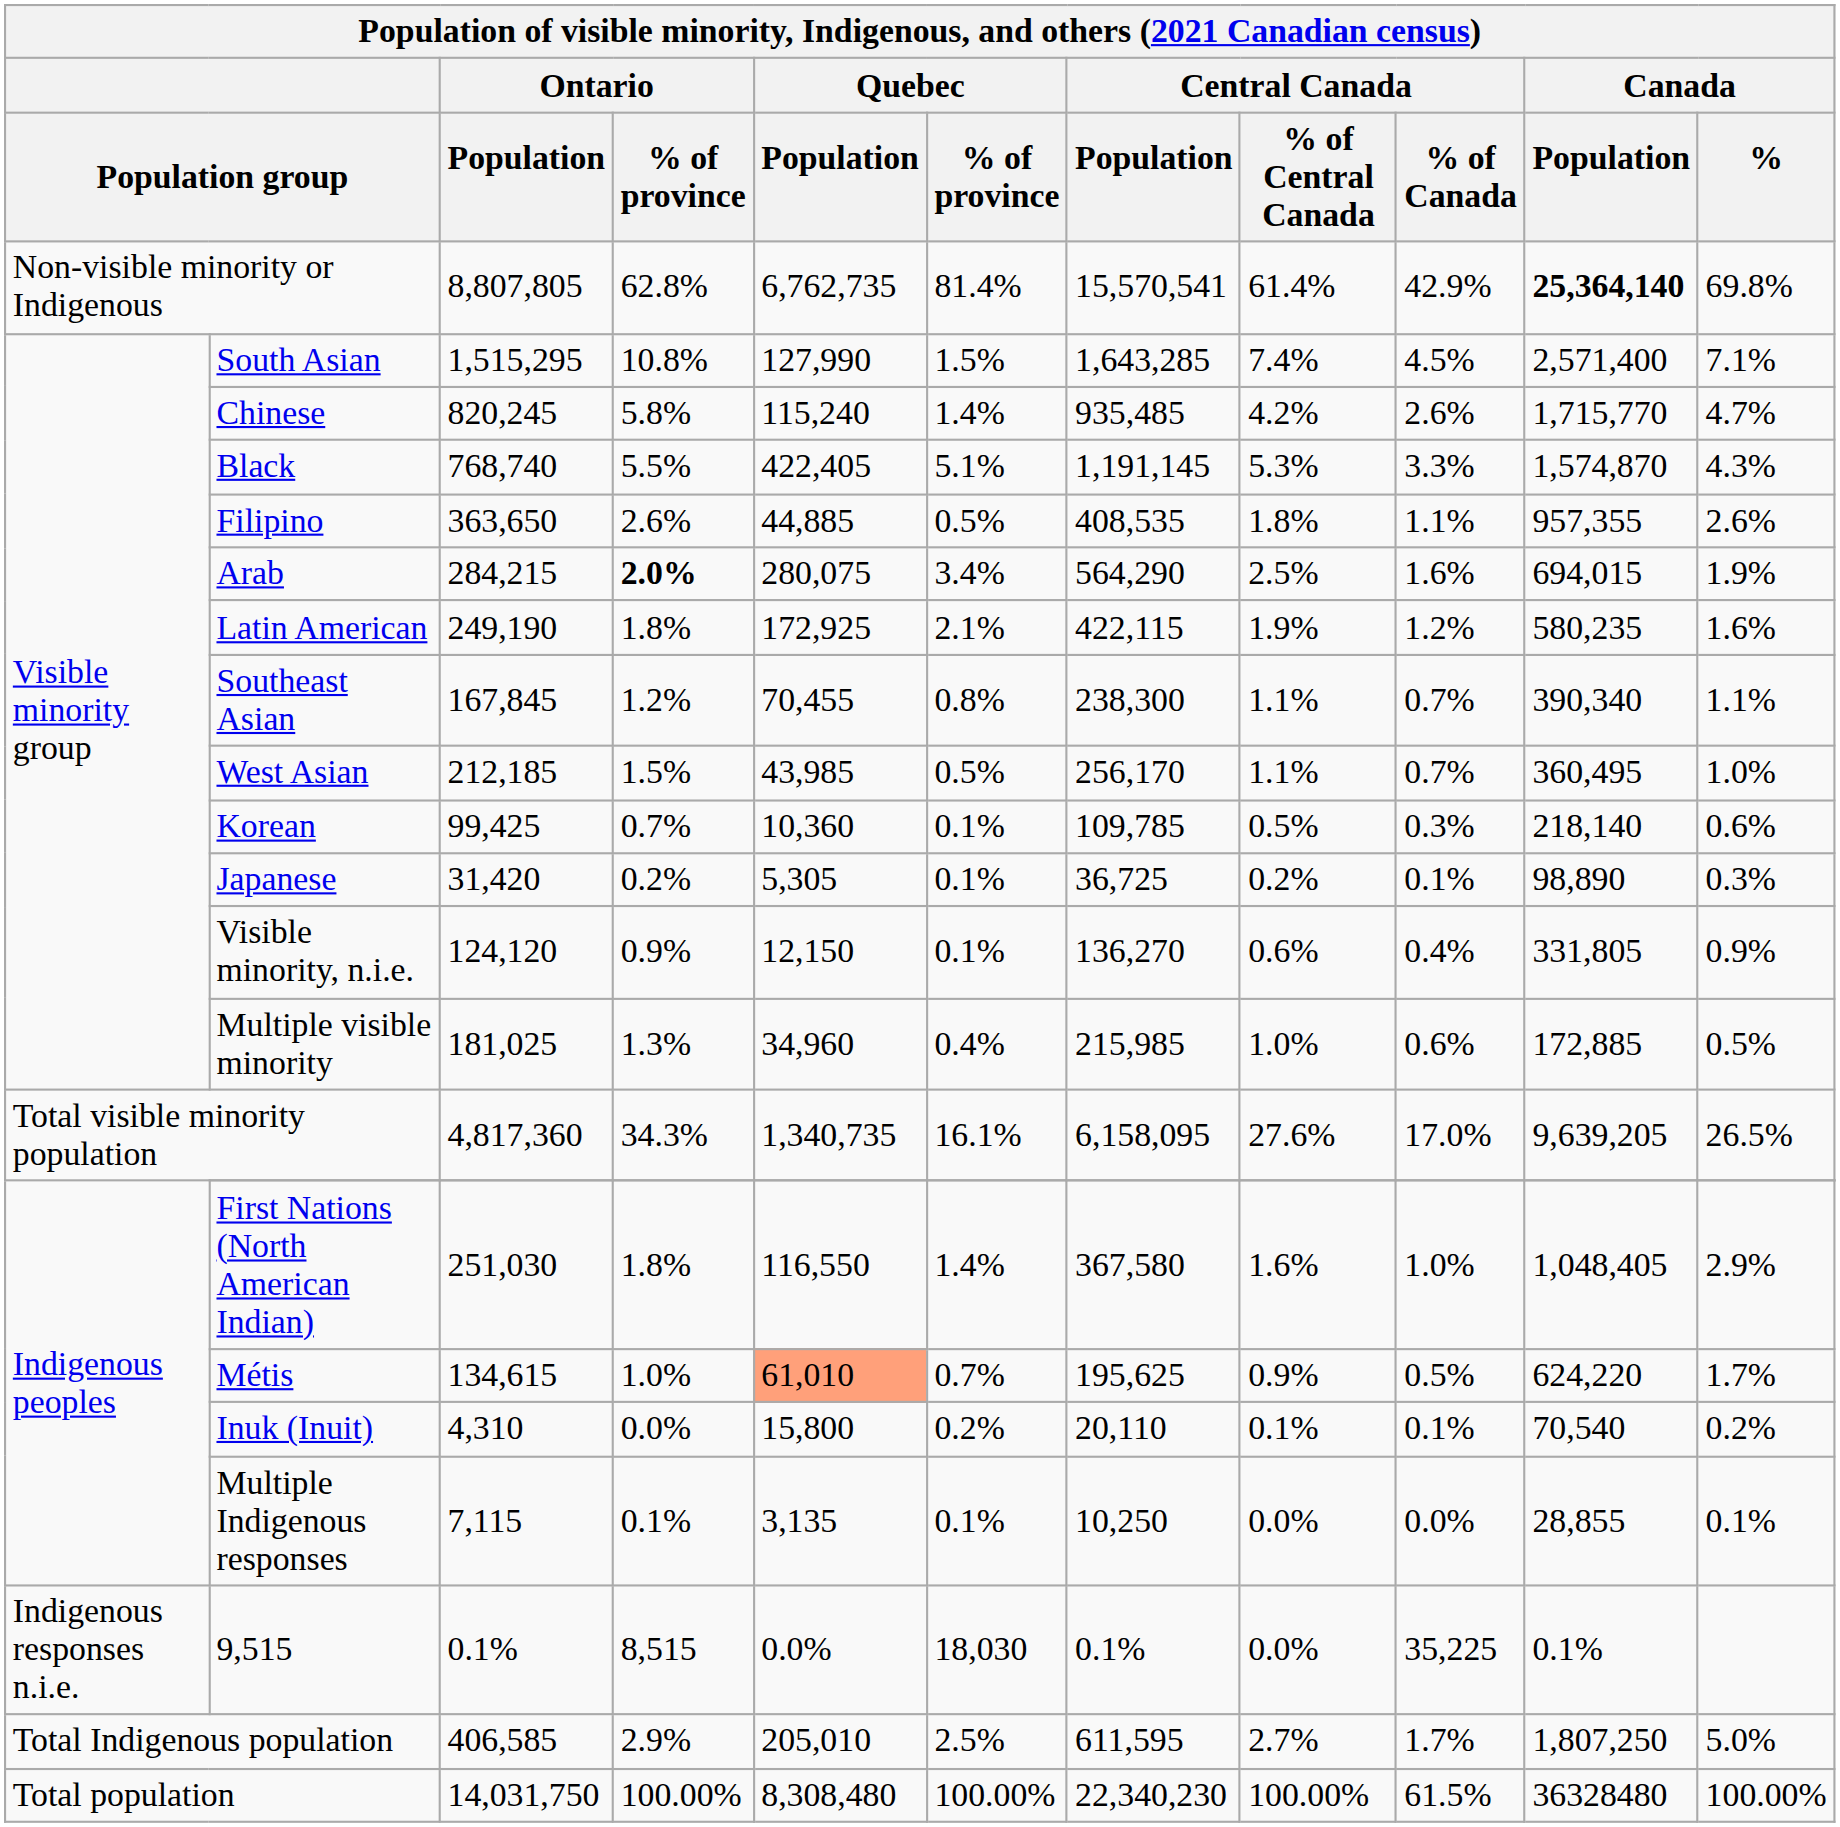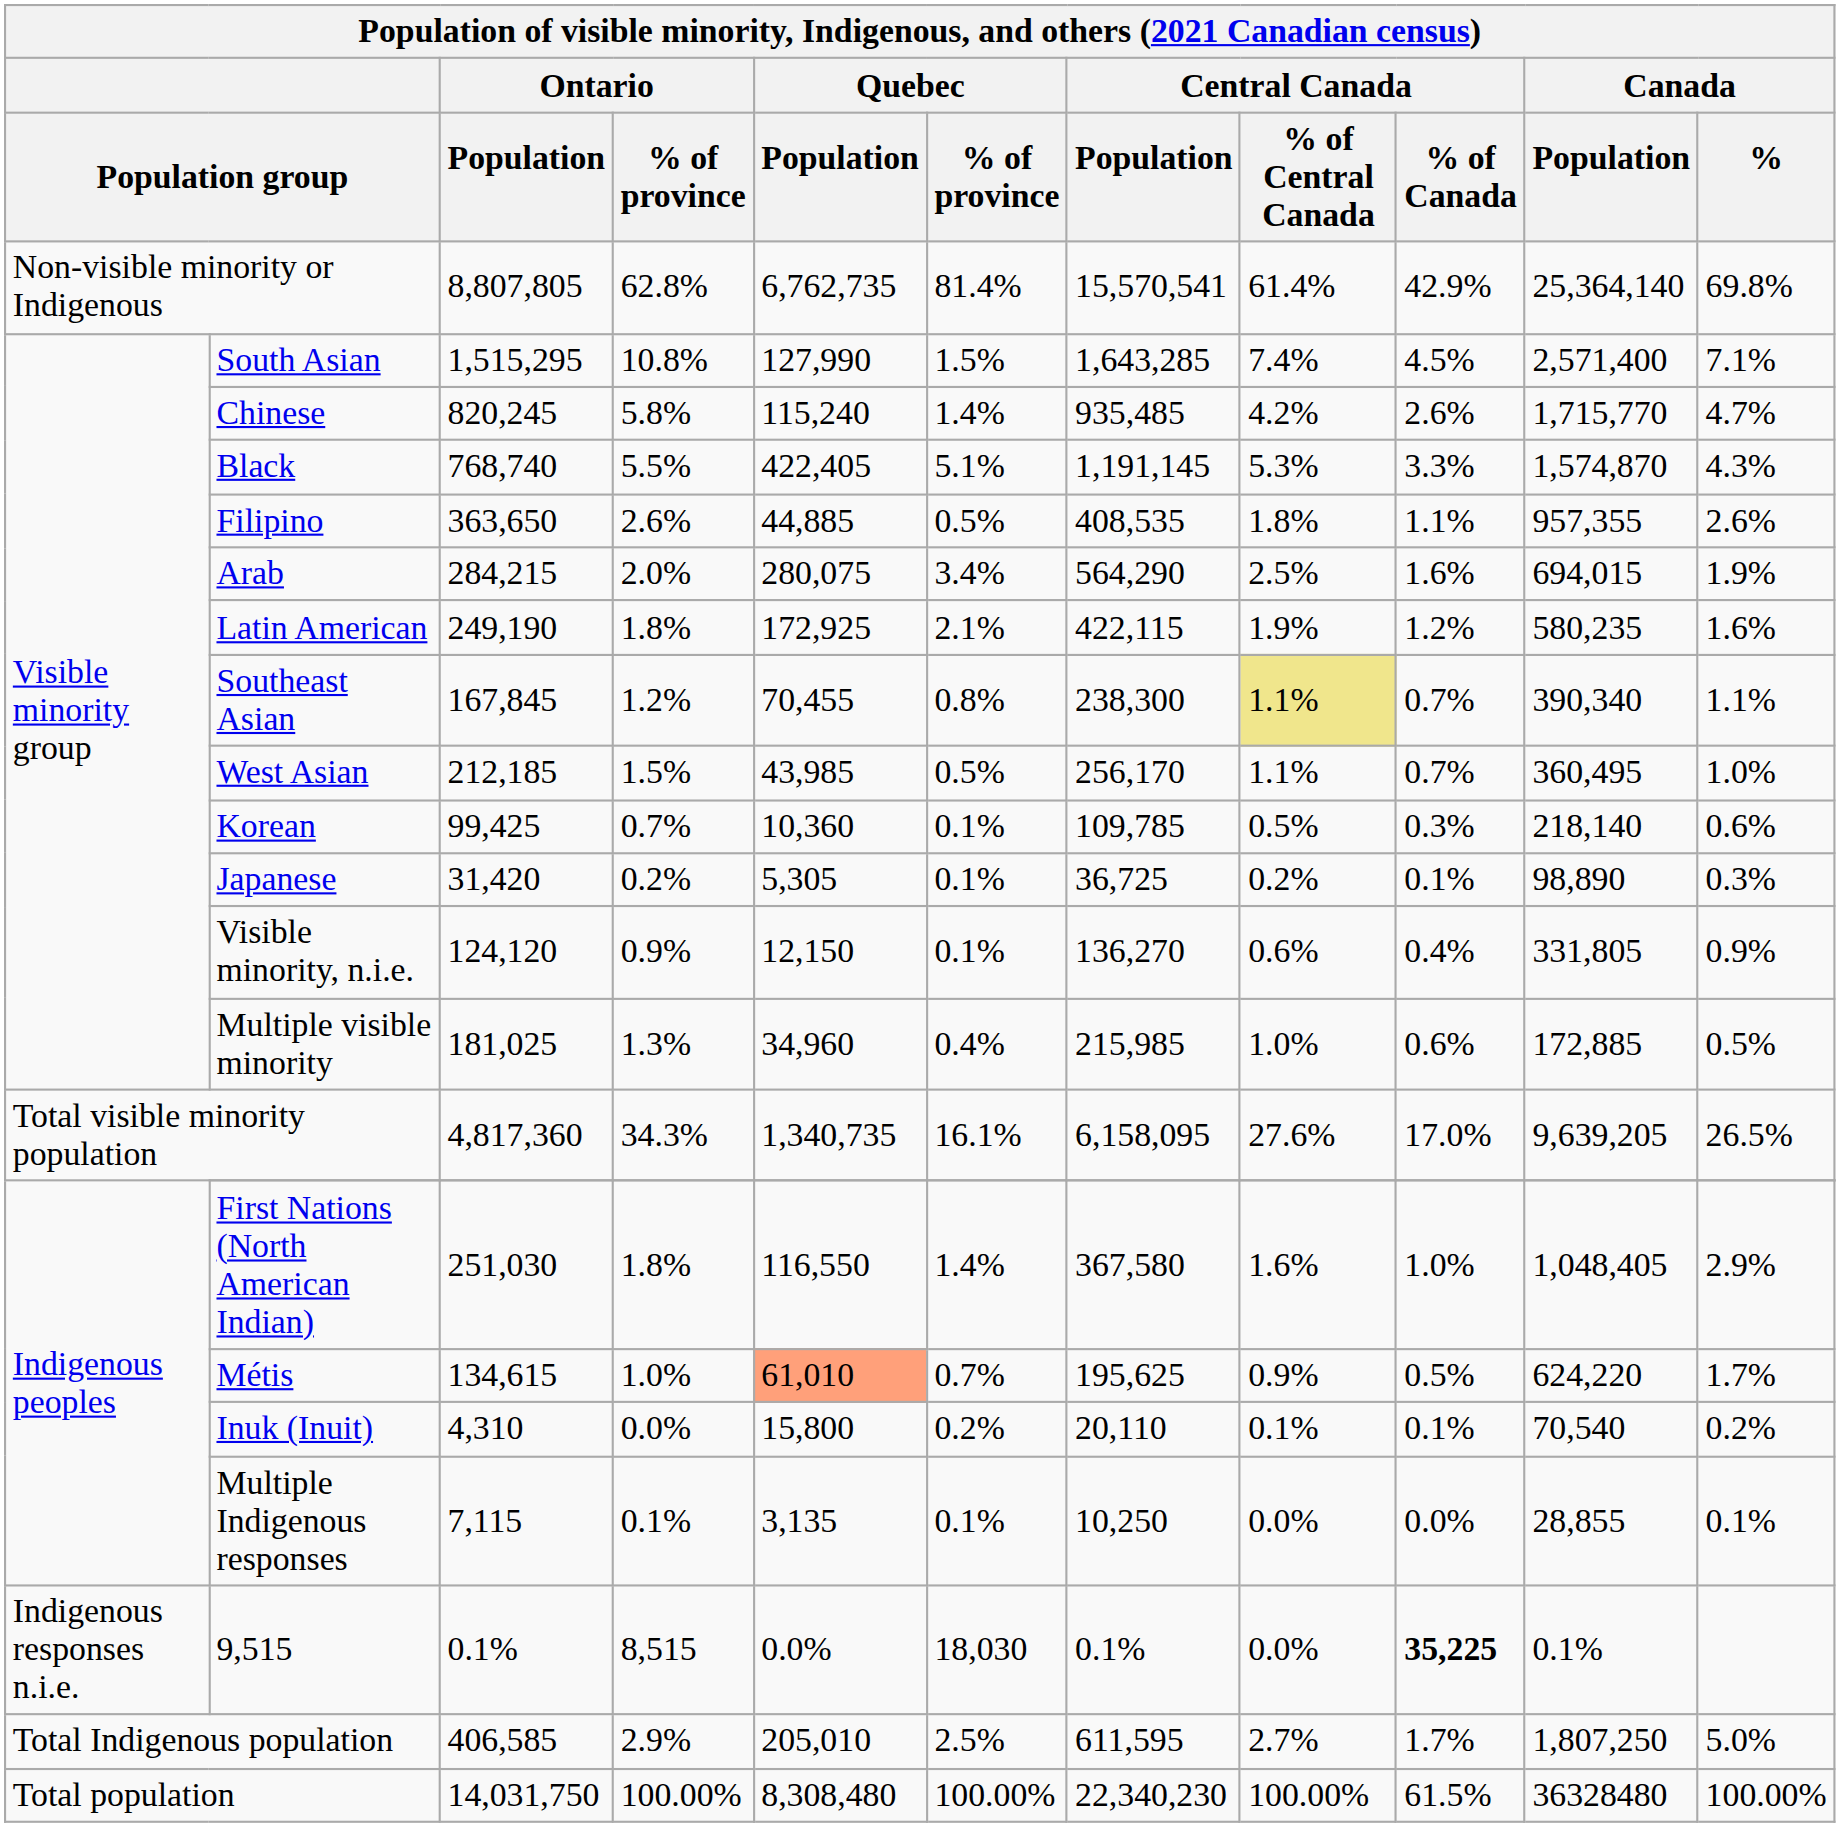(1608, 286) bold -> (1608, 286) normal
(659, 573) bold -> (656, 573) normal
(1283, 699) no background -> (1283, 699) khaki background
(1451, 1649) normal -> (1451, 1649) bold
